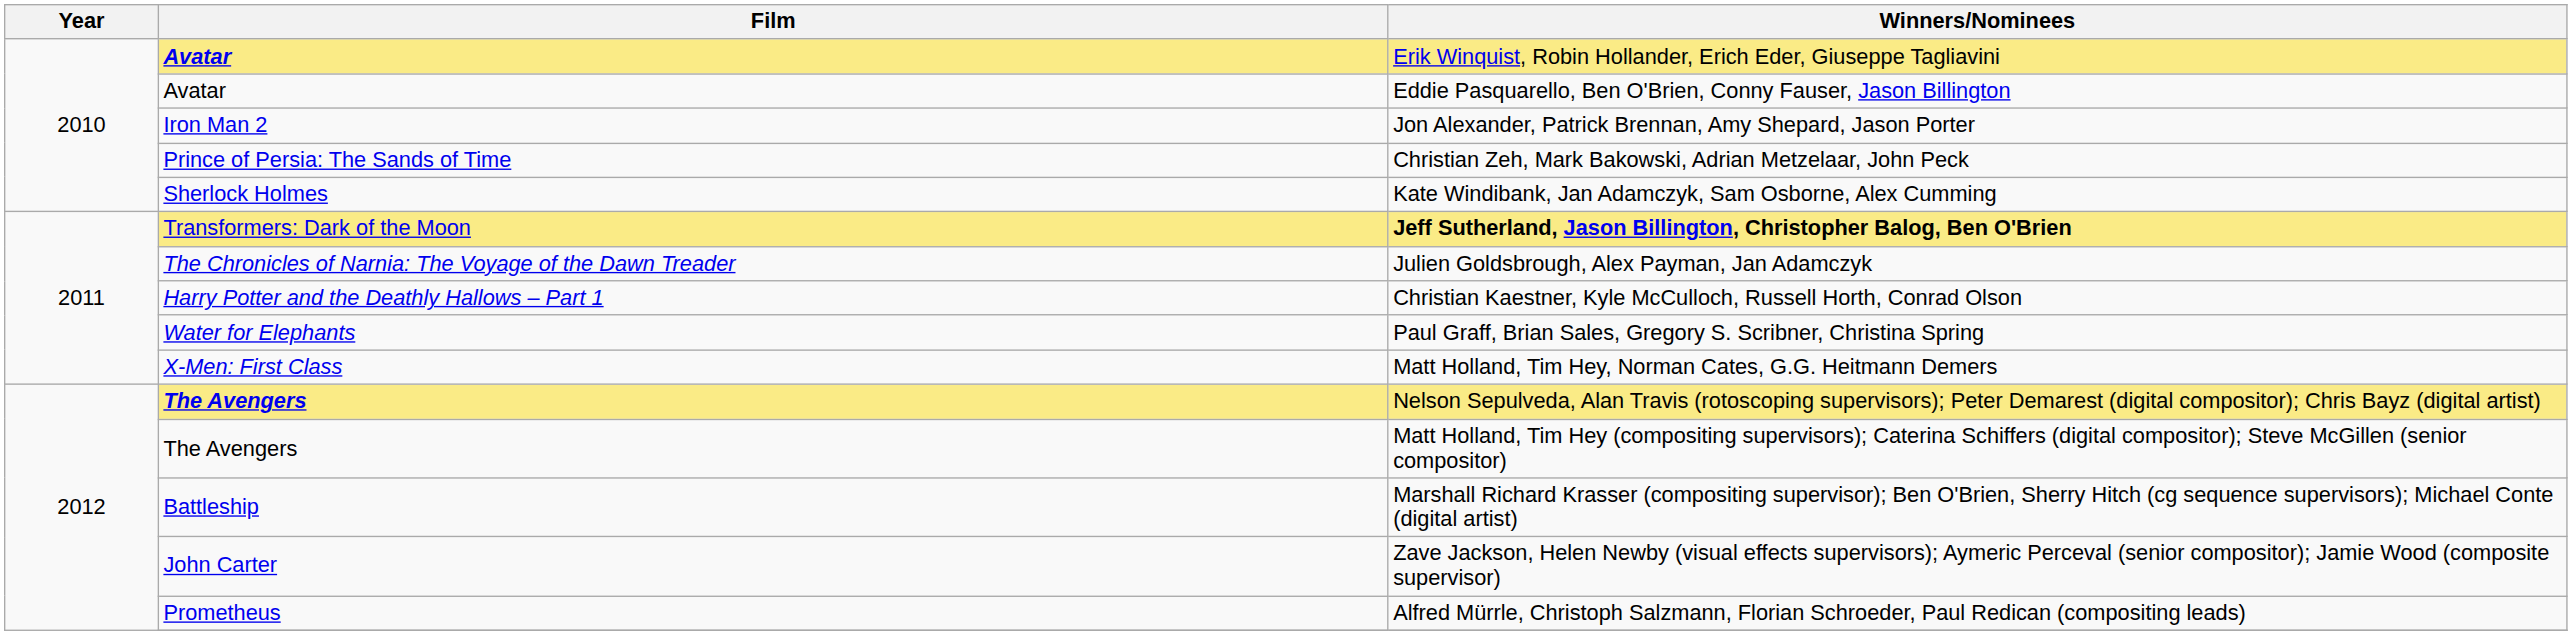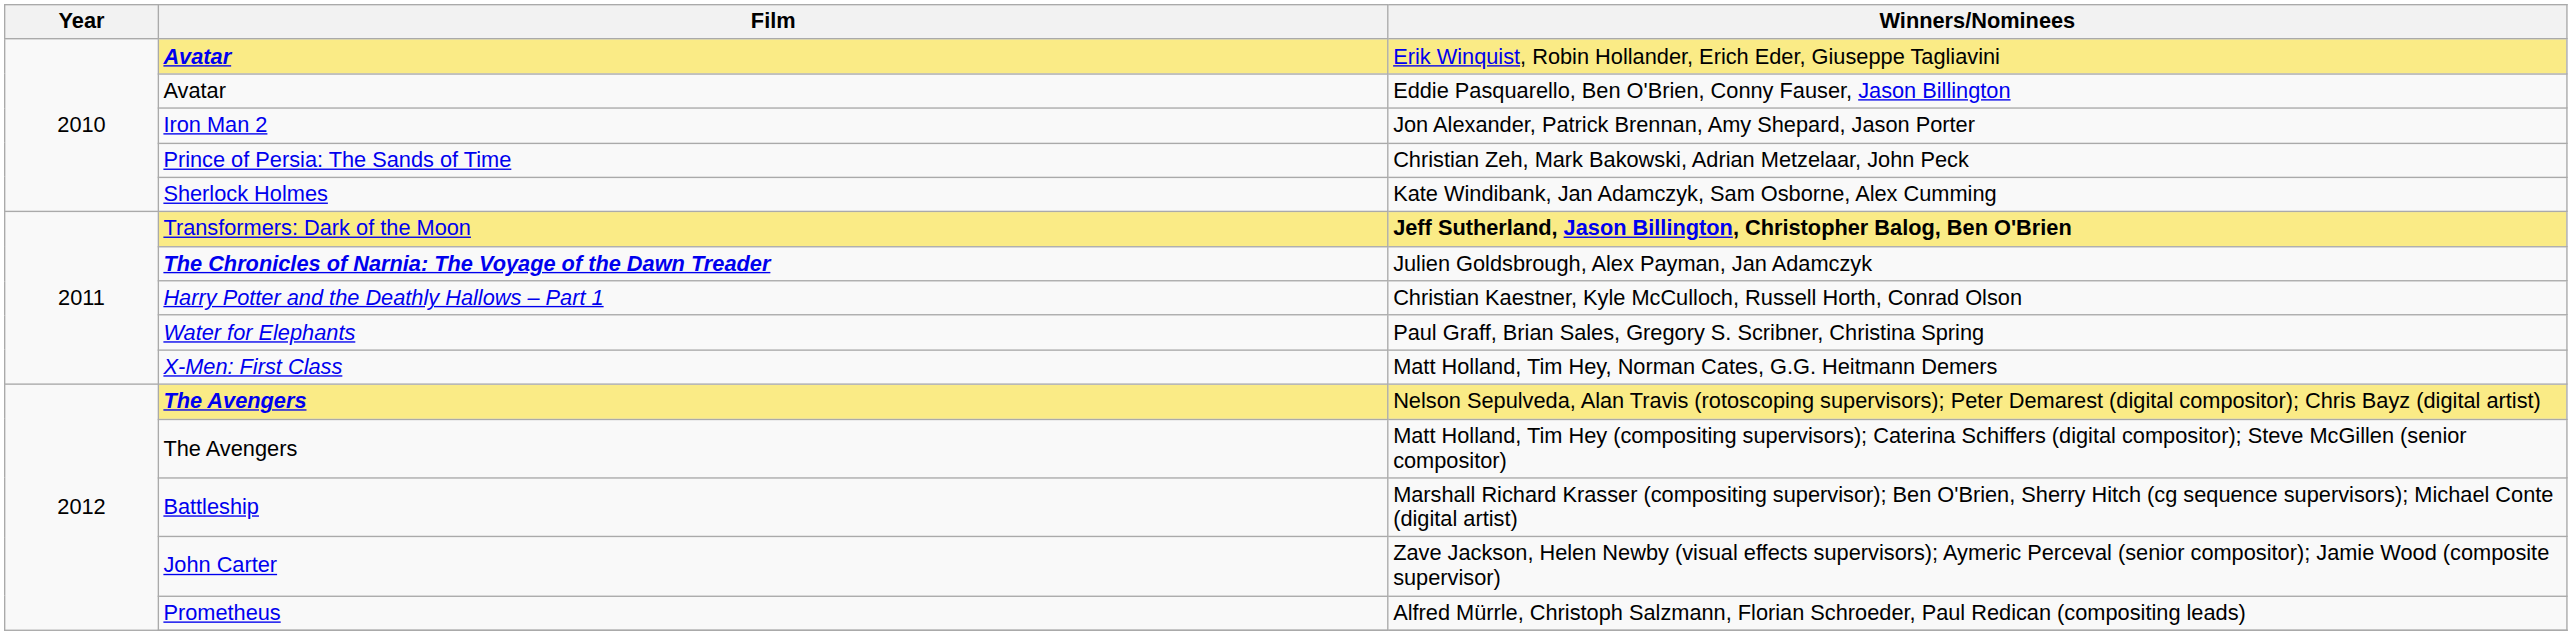(449, 263) normal -> (467, 263) bold
